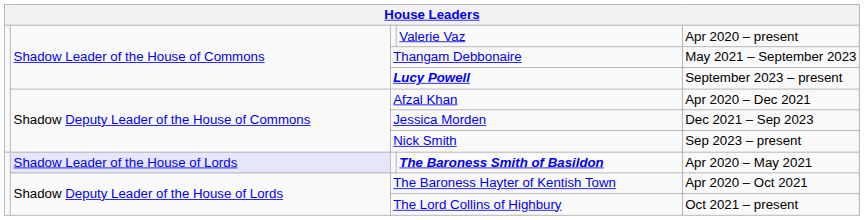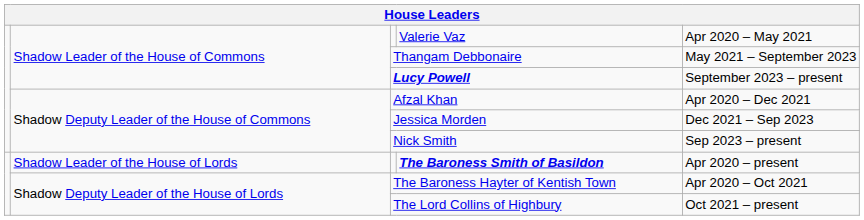(742, 36) Apr 2020 – present -> (749, 36) Apr 2020 – May 2021
(125, 162) lavender background -> (125, 162) no background
(749, 162) Apr 2020 – May 2021 -> (742, 162) Apr 2020 – present
